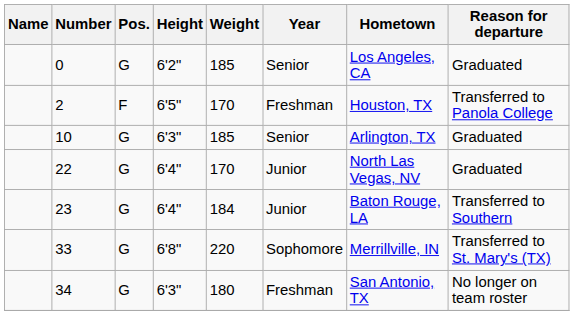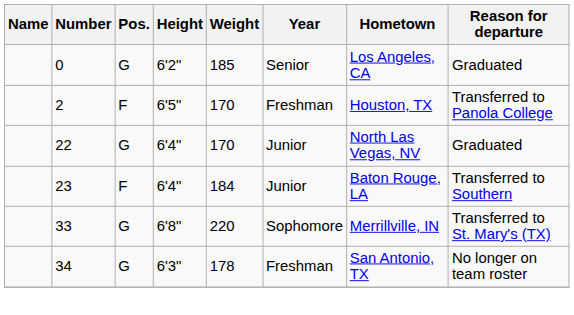- row: (64, 137)
(124, 209) G -> (123, 186) F
(222, 290) 180 -> (222, 266) 178
